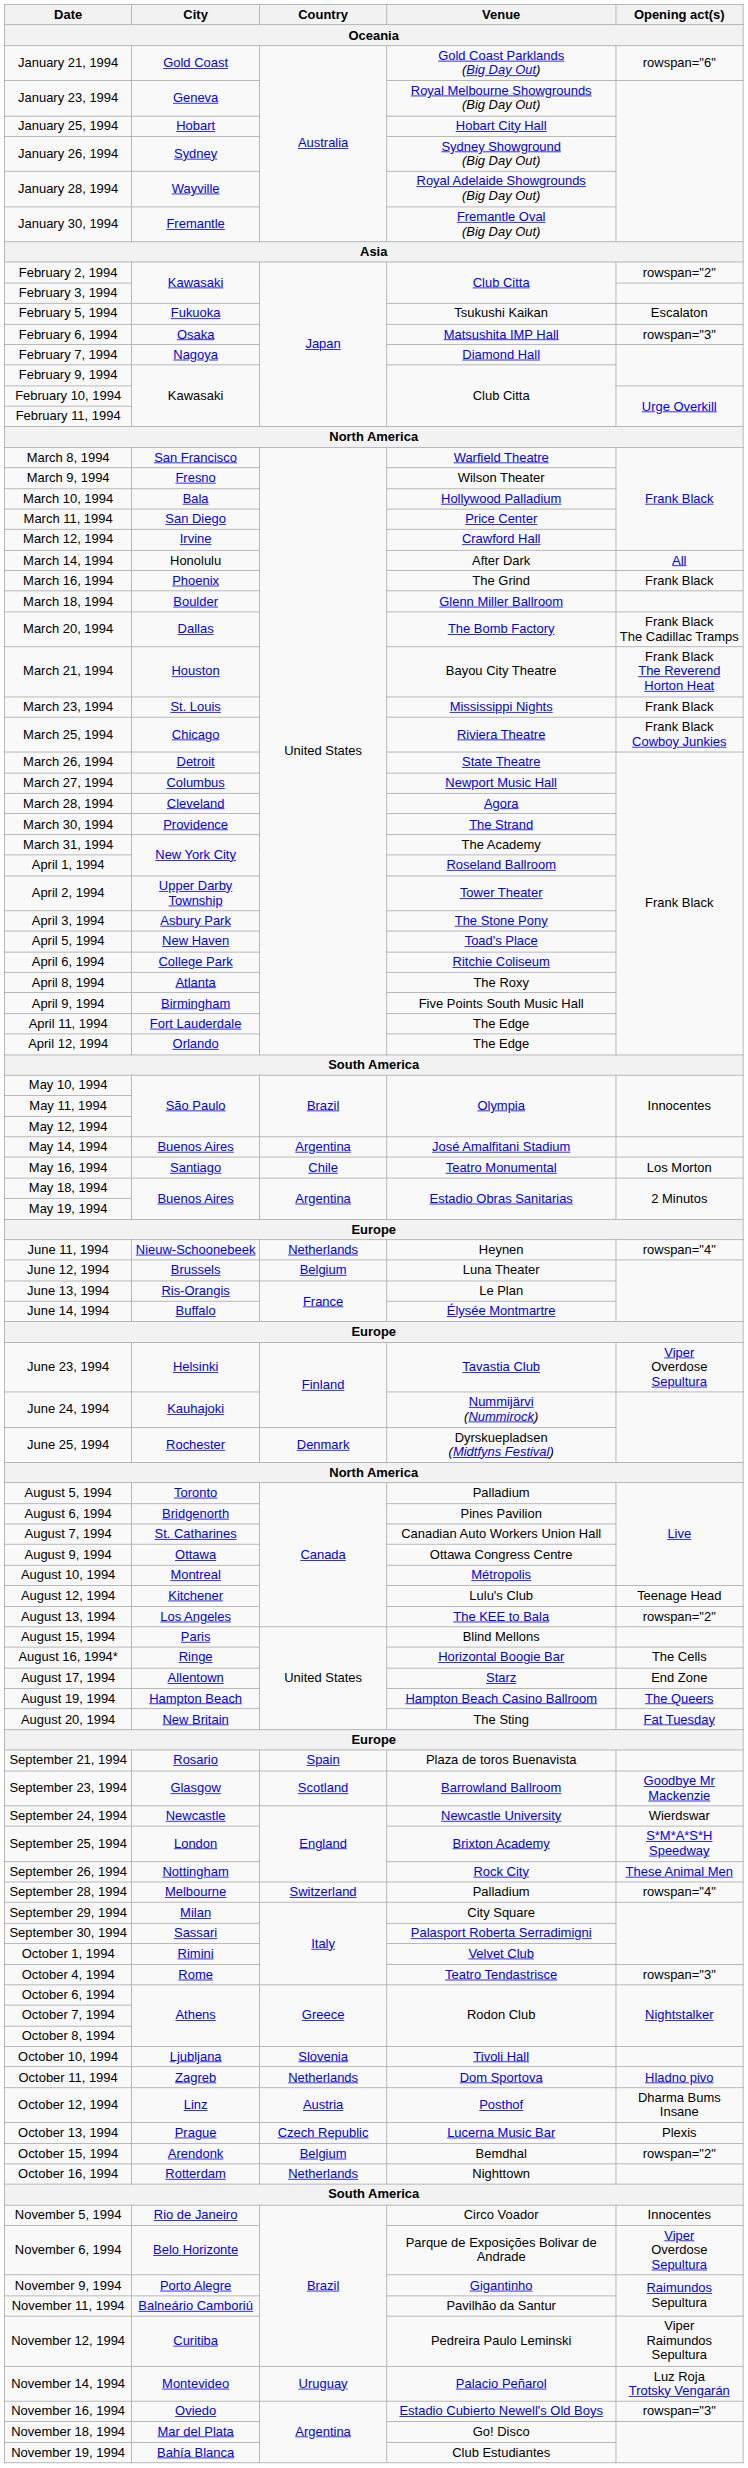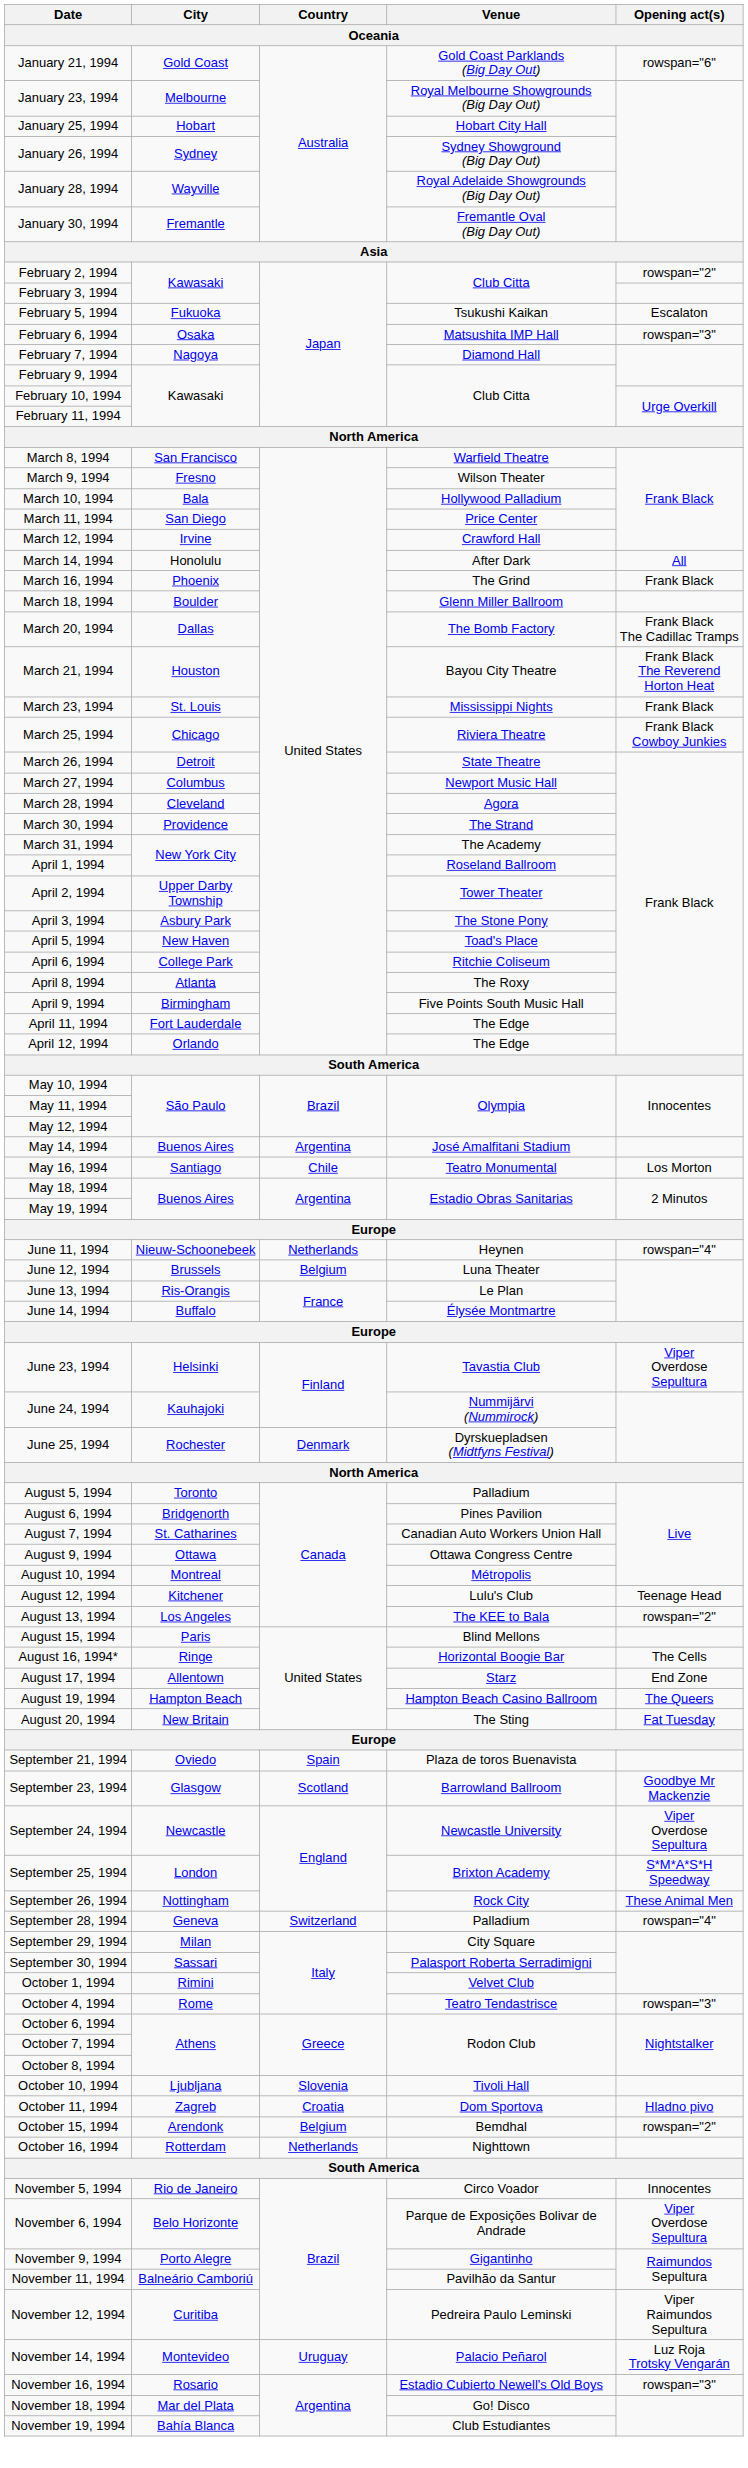(196, 98) Geneva -> (196, 98) Melbourne
(196, 1760) Rosario -> (196, 1760) Oviedo
(679, 1816) Wierdswar -> (679, 1830) Viper Overdose Sepultura
(196, 1892) Melbourne -> (196, 1921) Geneva
(323, 2077) Netherlands -> (323, 2106) Croatia
- row: (68, 2105)
- row: (68, 2133)
(196, 2411) Oviedo -> (196, 2384) Rosario
